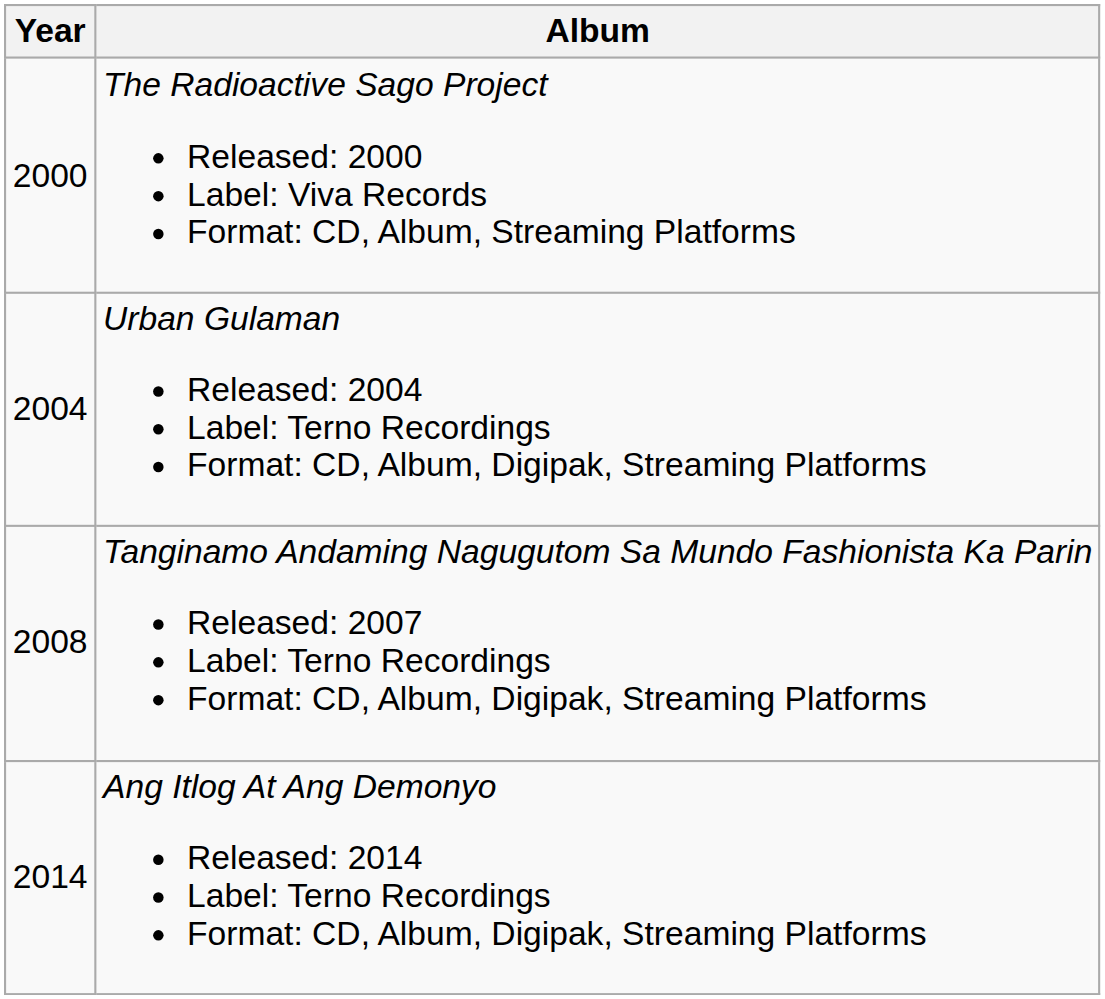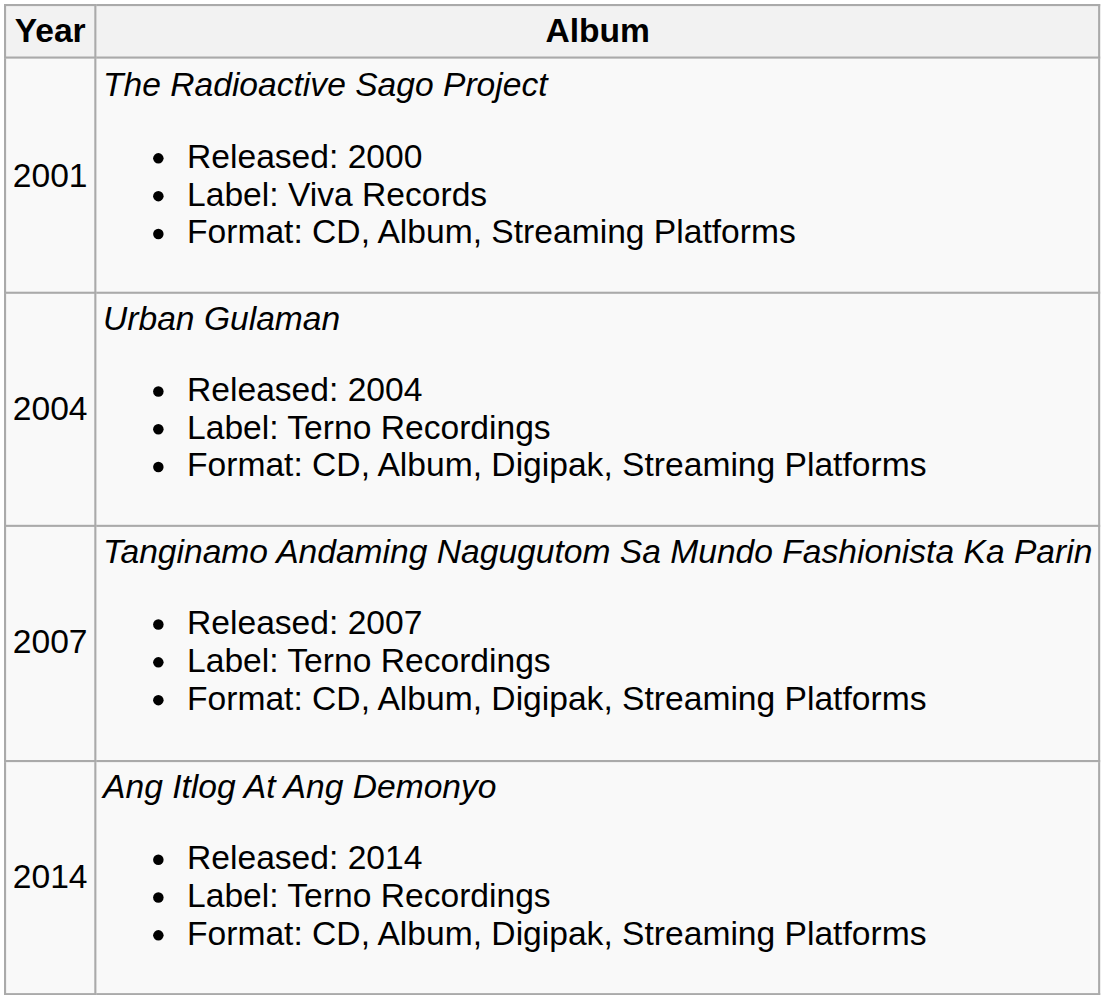(50, 174) 2000 -> (50, 174) 2001
(50, 642) 2008 -> (50, 642) 2007
